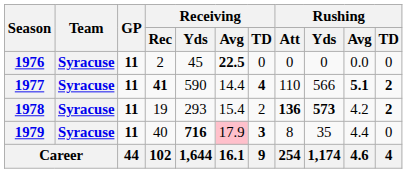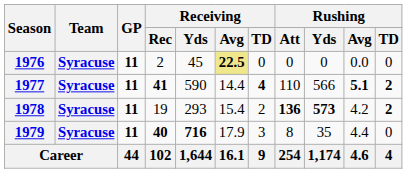(232, 62) no background -> (232, 62) khaki background
(160, 132) normal -> (160, 132) bold
(232, 132) pink background -> (232, 132) no background
(262, 132) bold -> (262, 132) normal
